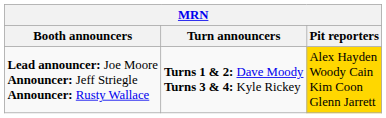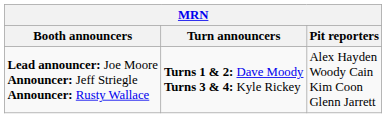(343, 79) gold background -> (343, 79) no background
